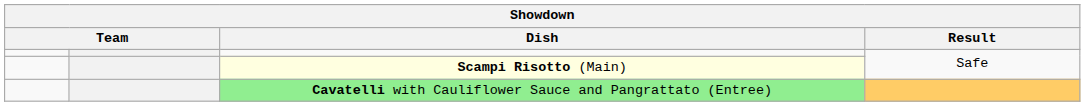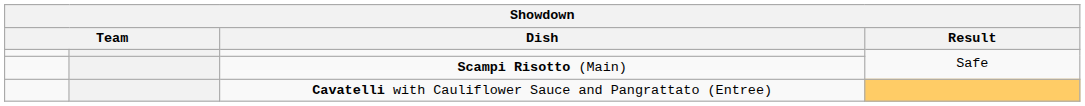(542, 67) lightyellow background -> (542, 67) no background
(542, 90) lightgreen background -> (542, 90) no background
